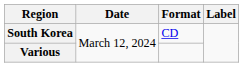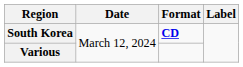(170, 33) normal -> (170, 33) bold
